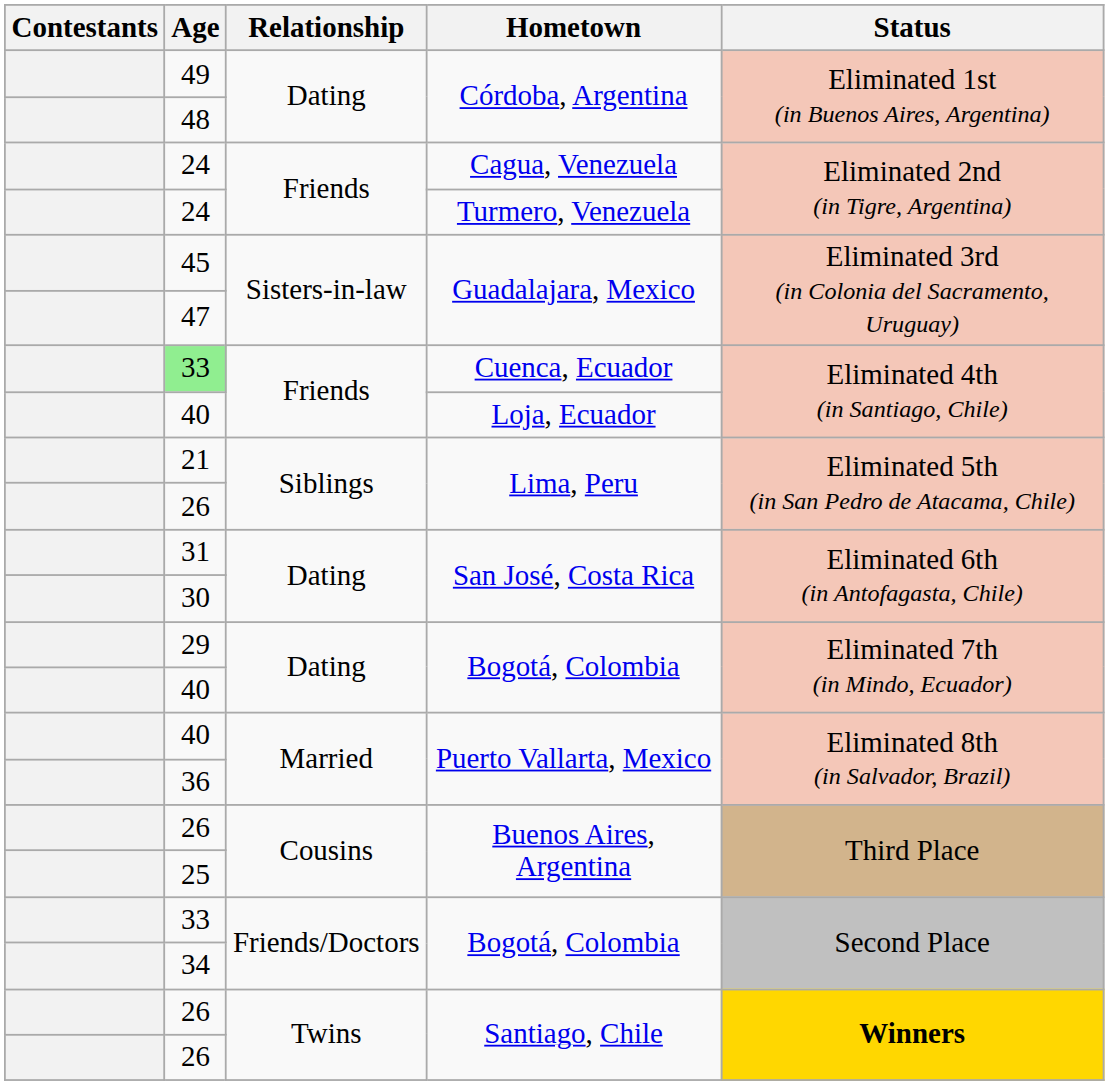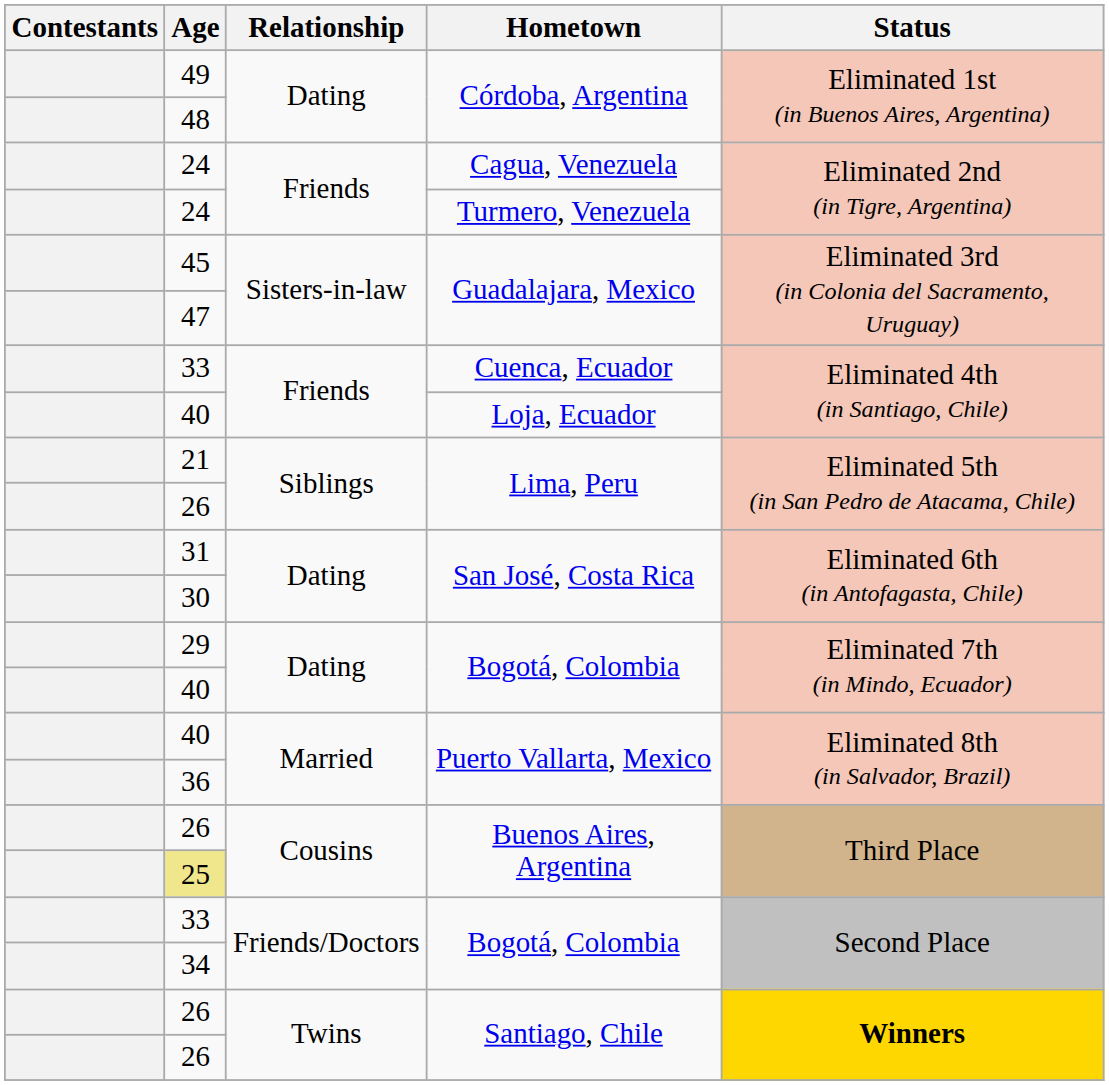(195, 368) lightgreen background -> (195, 368) no background
(195, 873) no background -> (195, 873) khaki background
